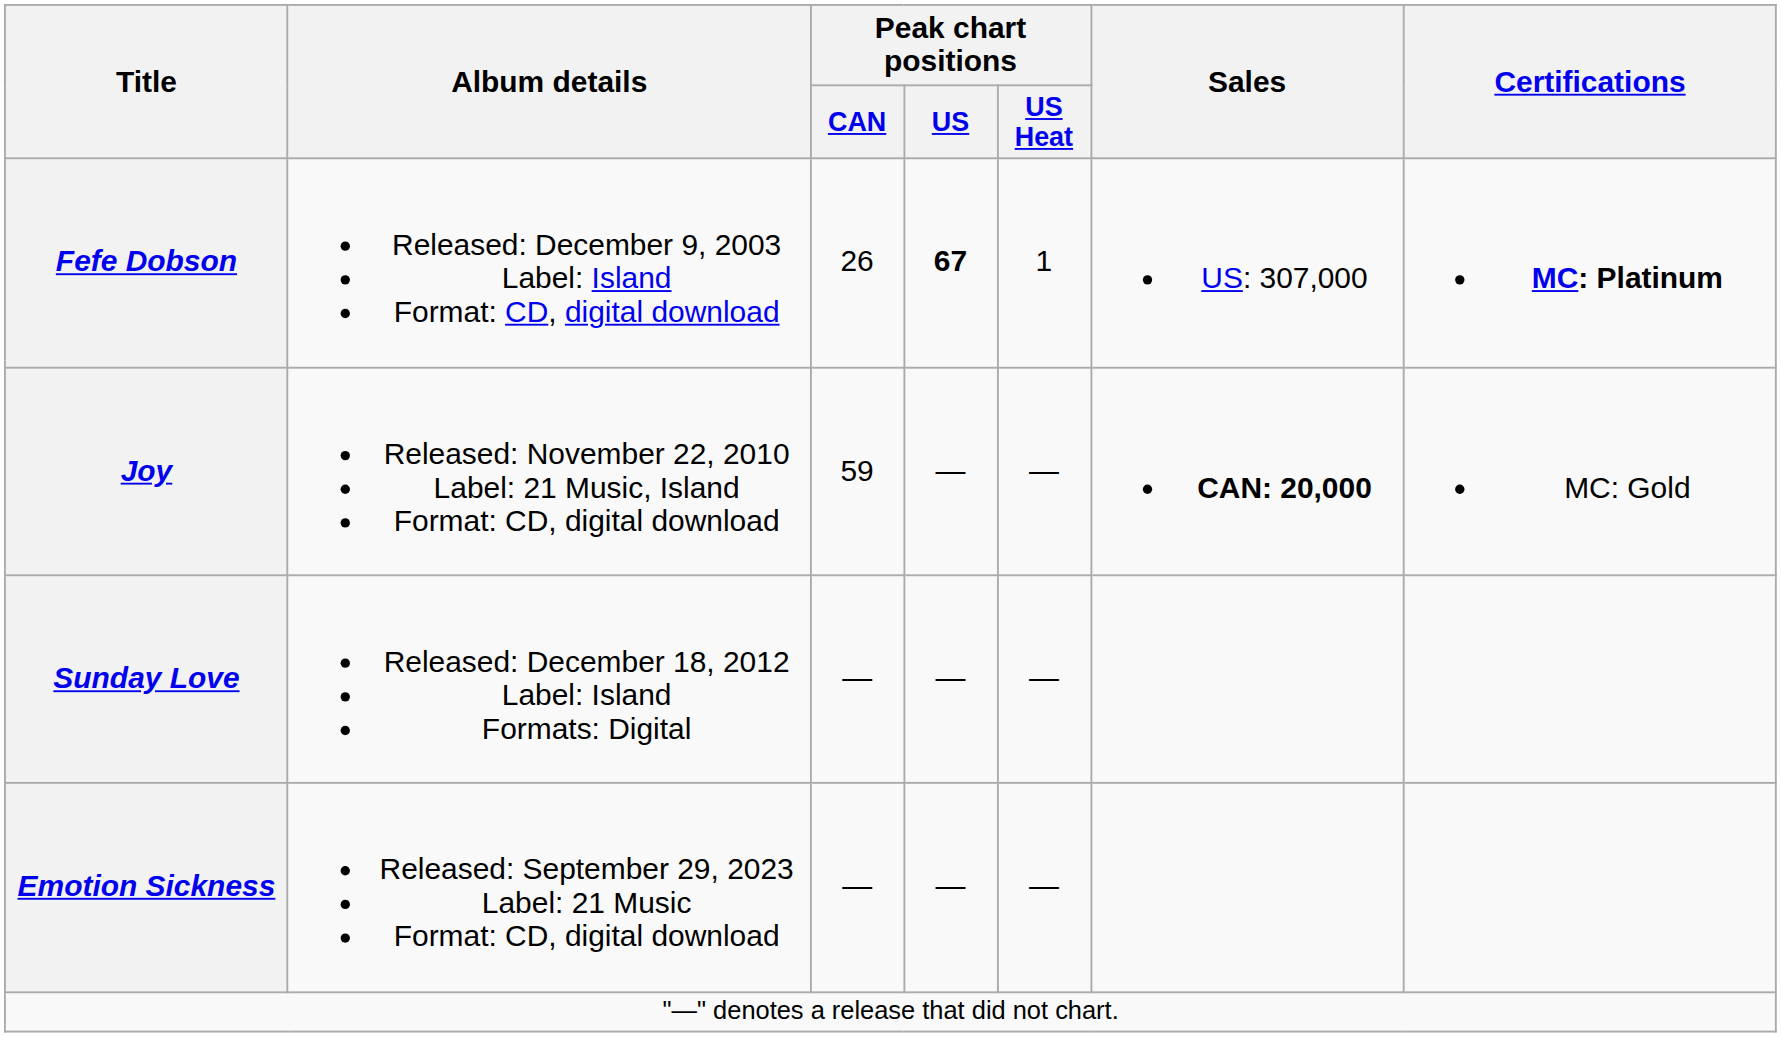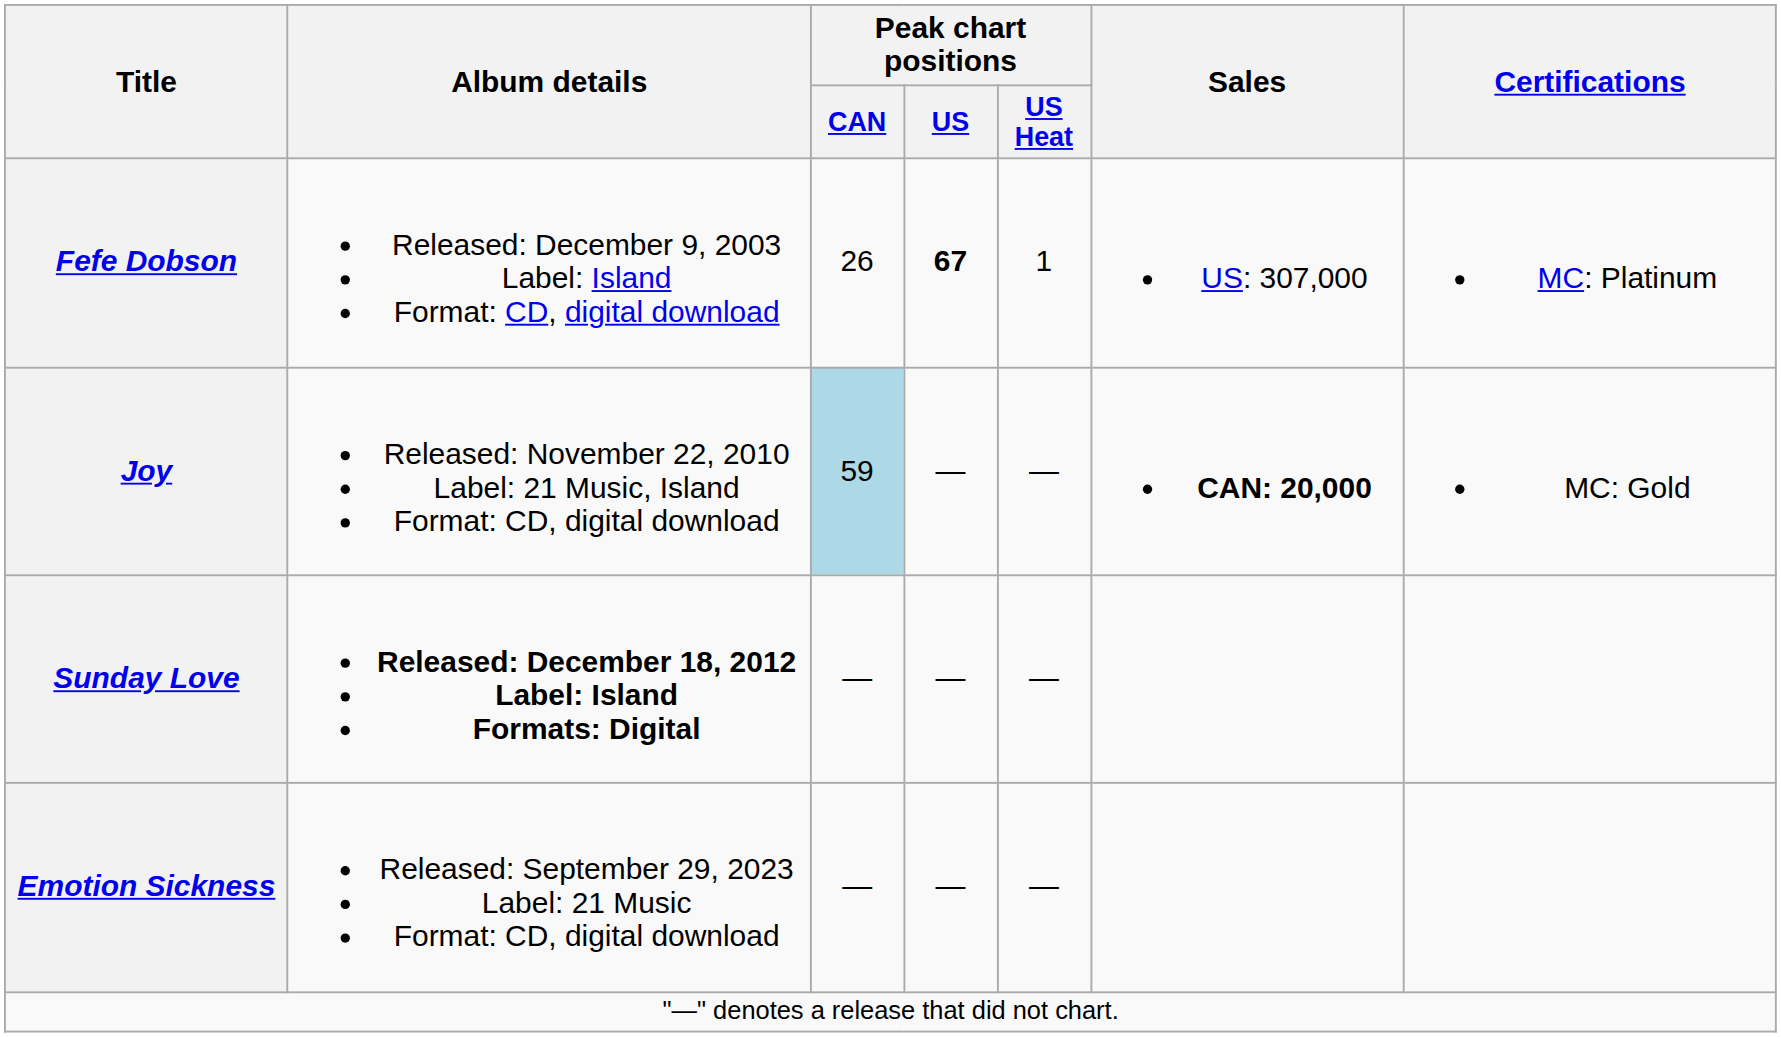(1590, 279) bold -> (1590, 279) normal
(857, 470) no background -> (857, 470) lightblue background
(549, 696) normal -> (549, 696) bold
